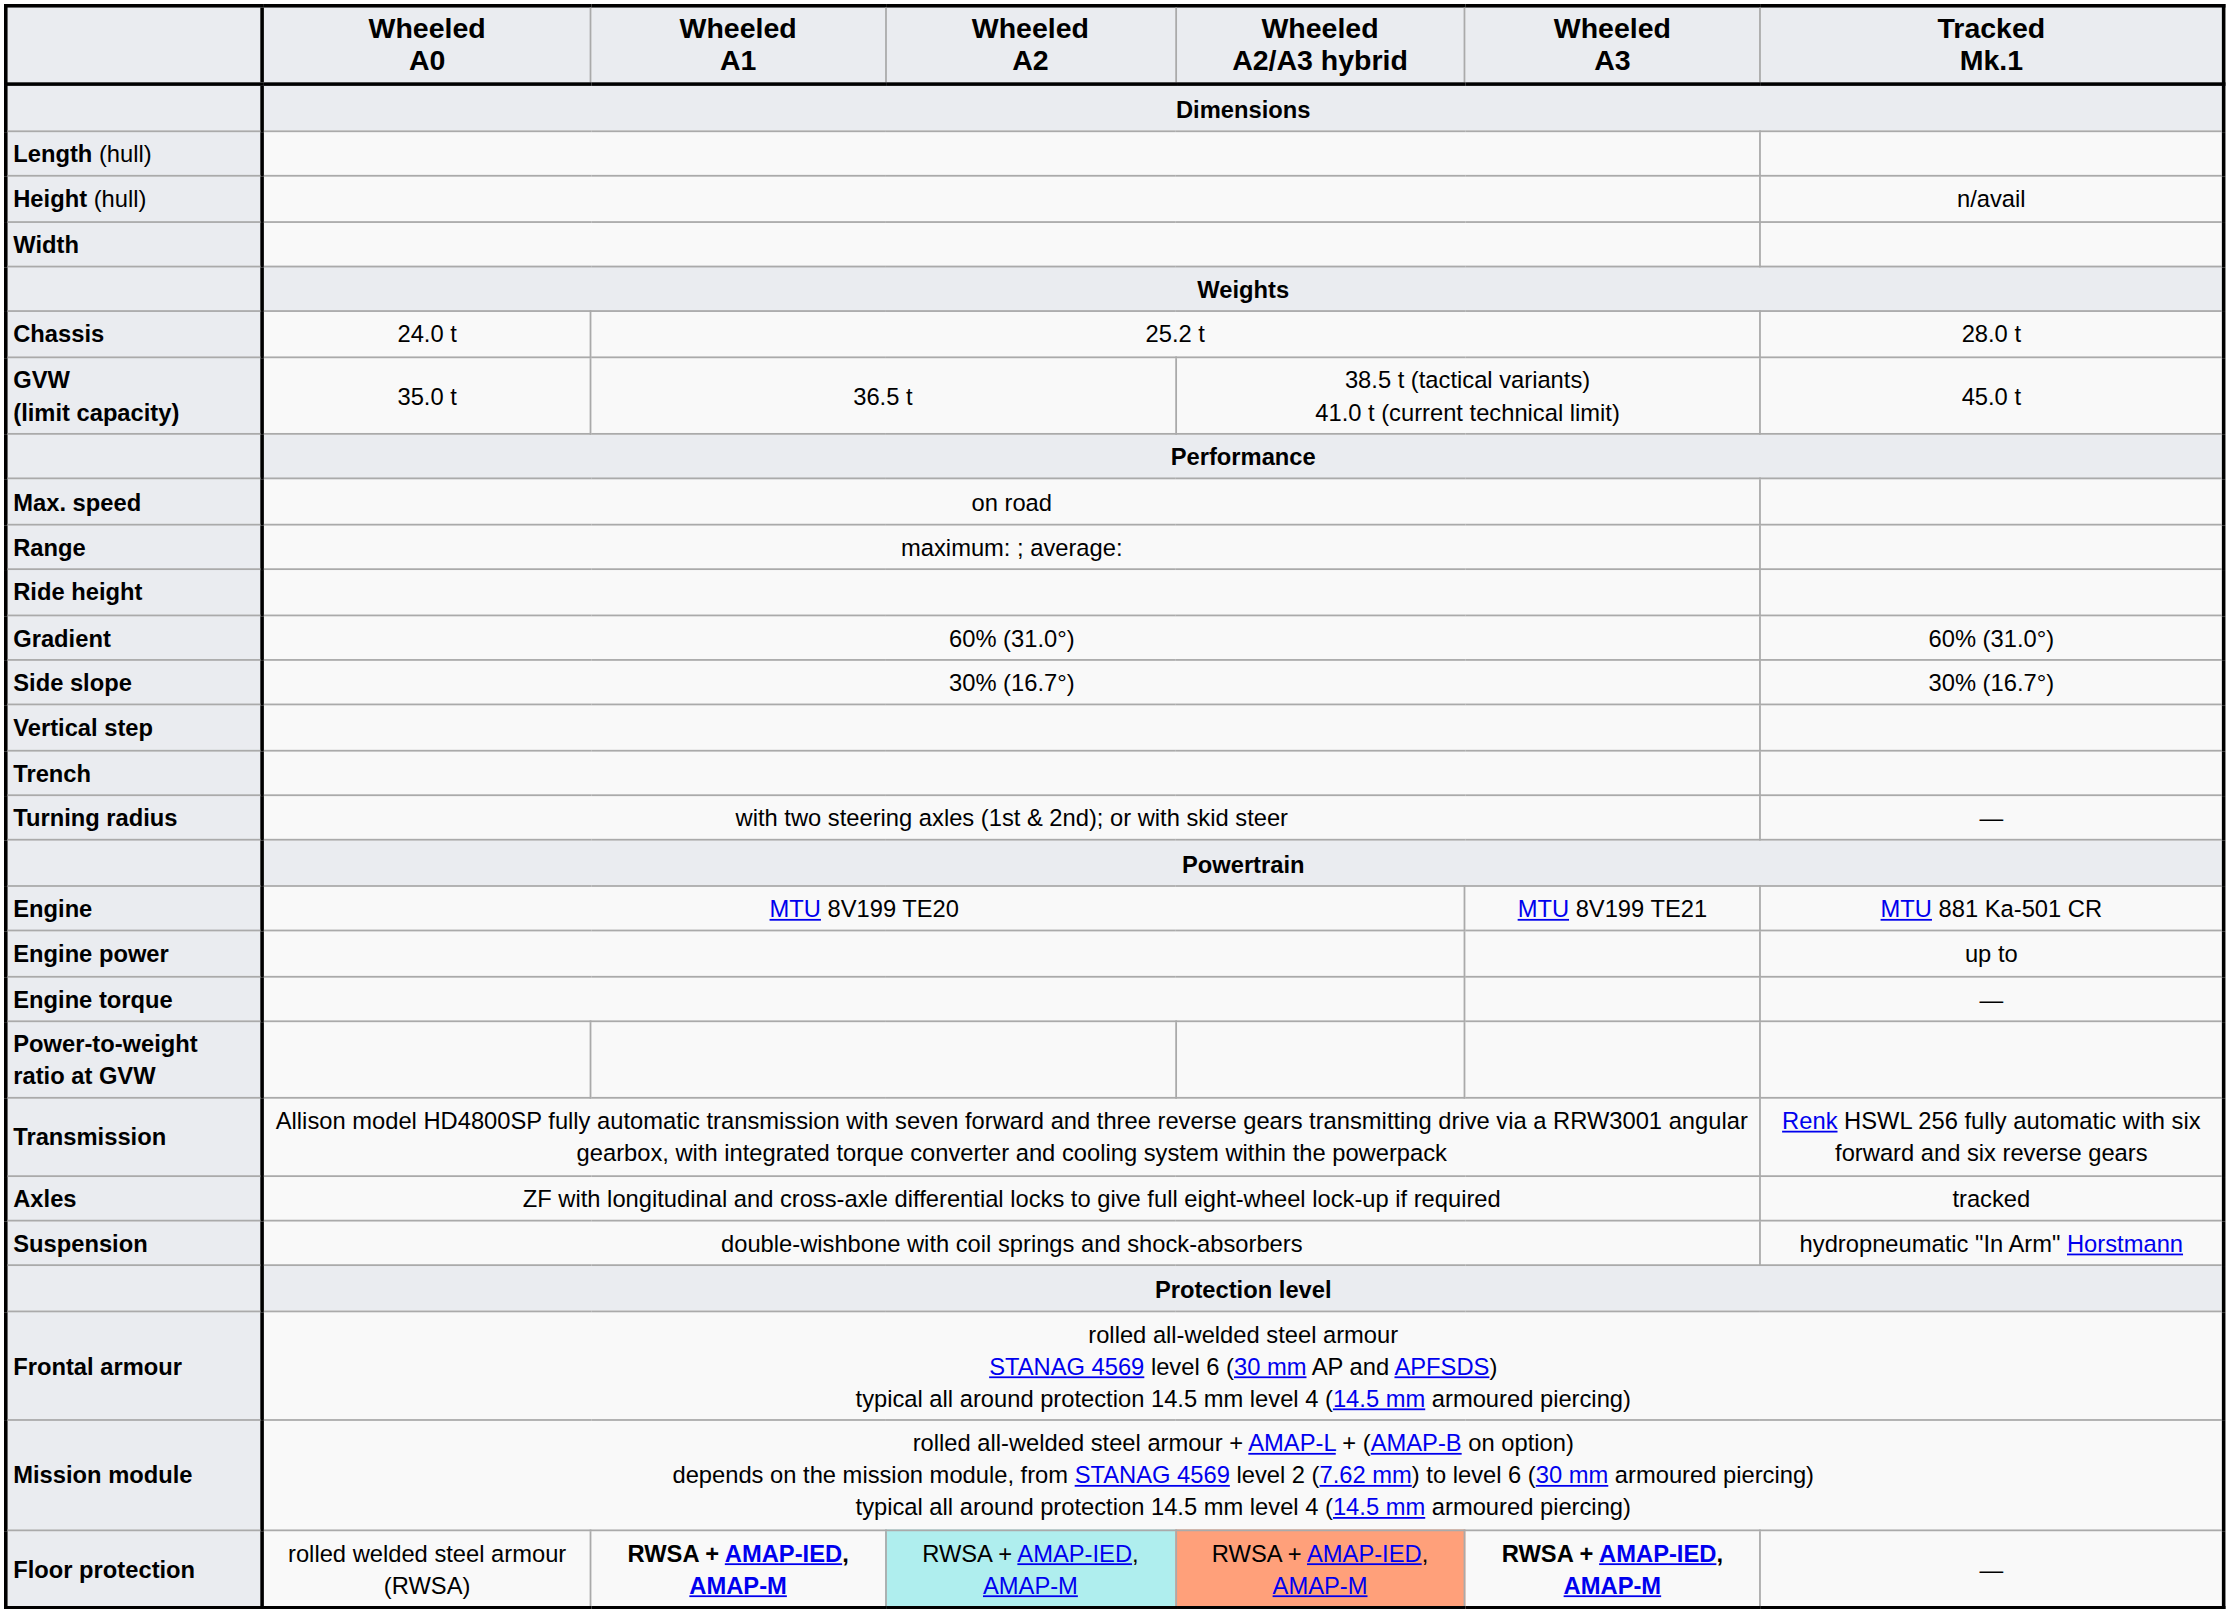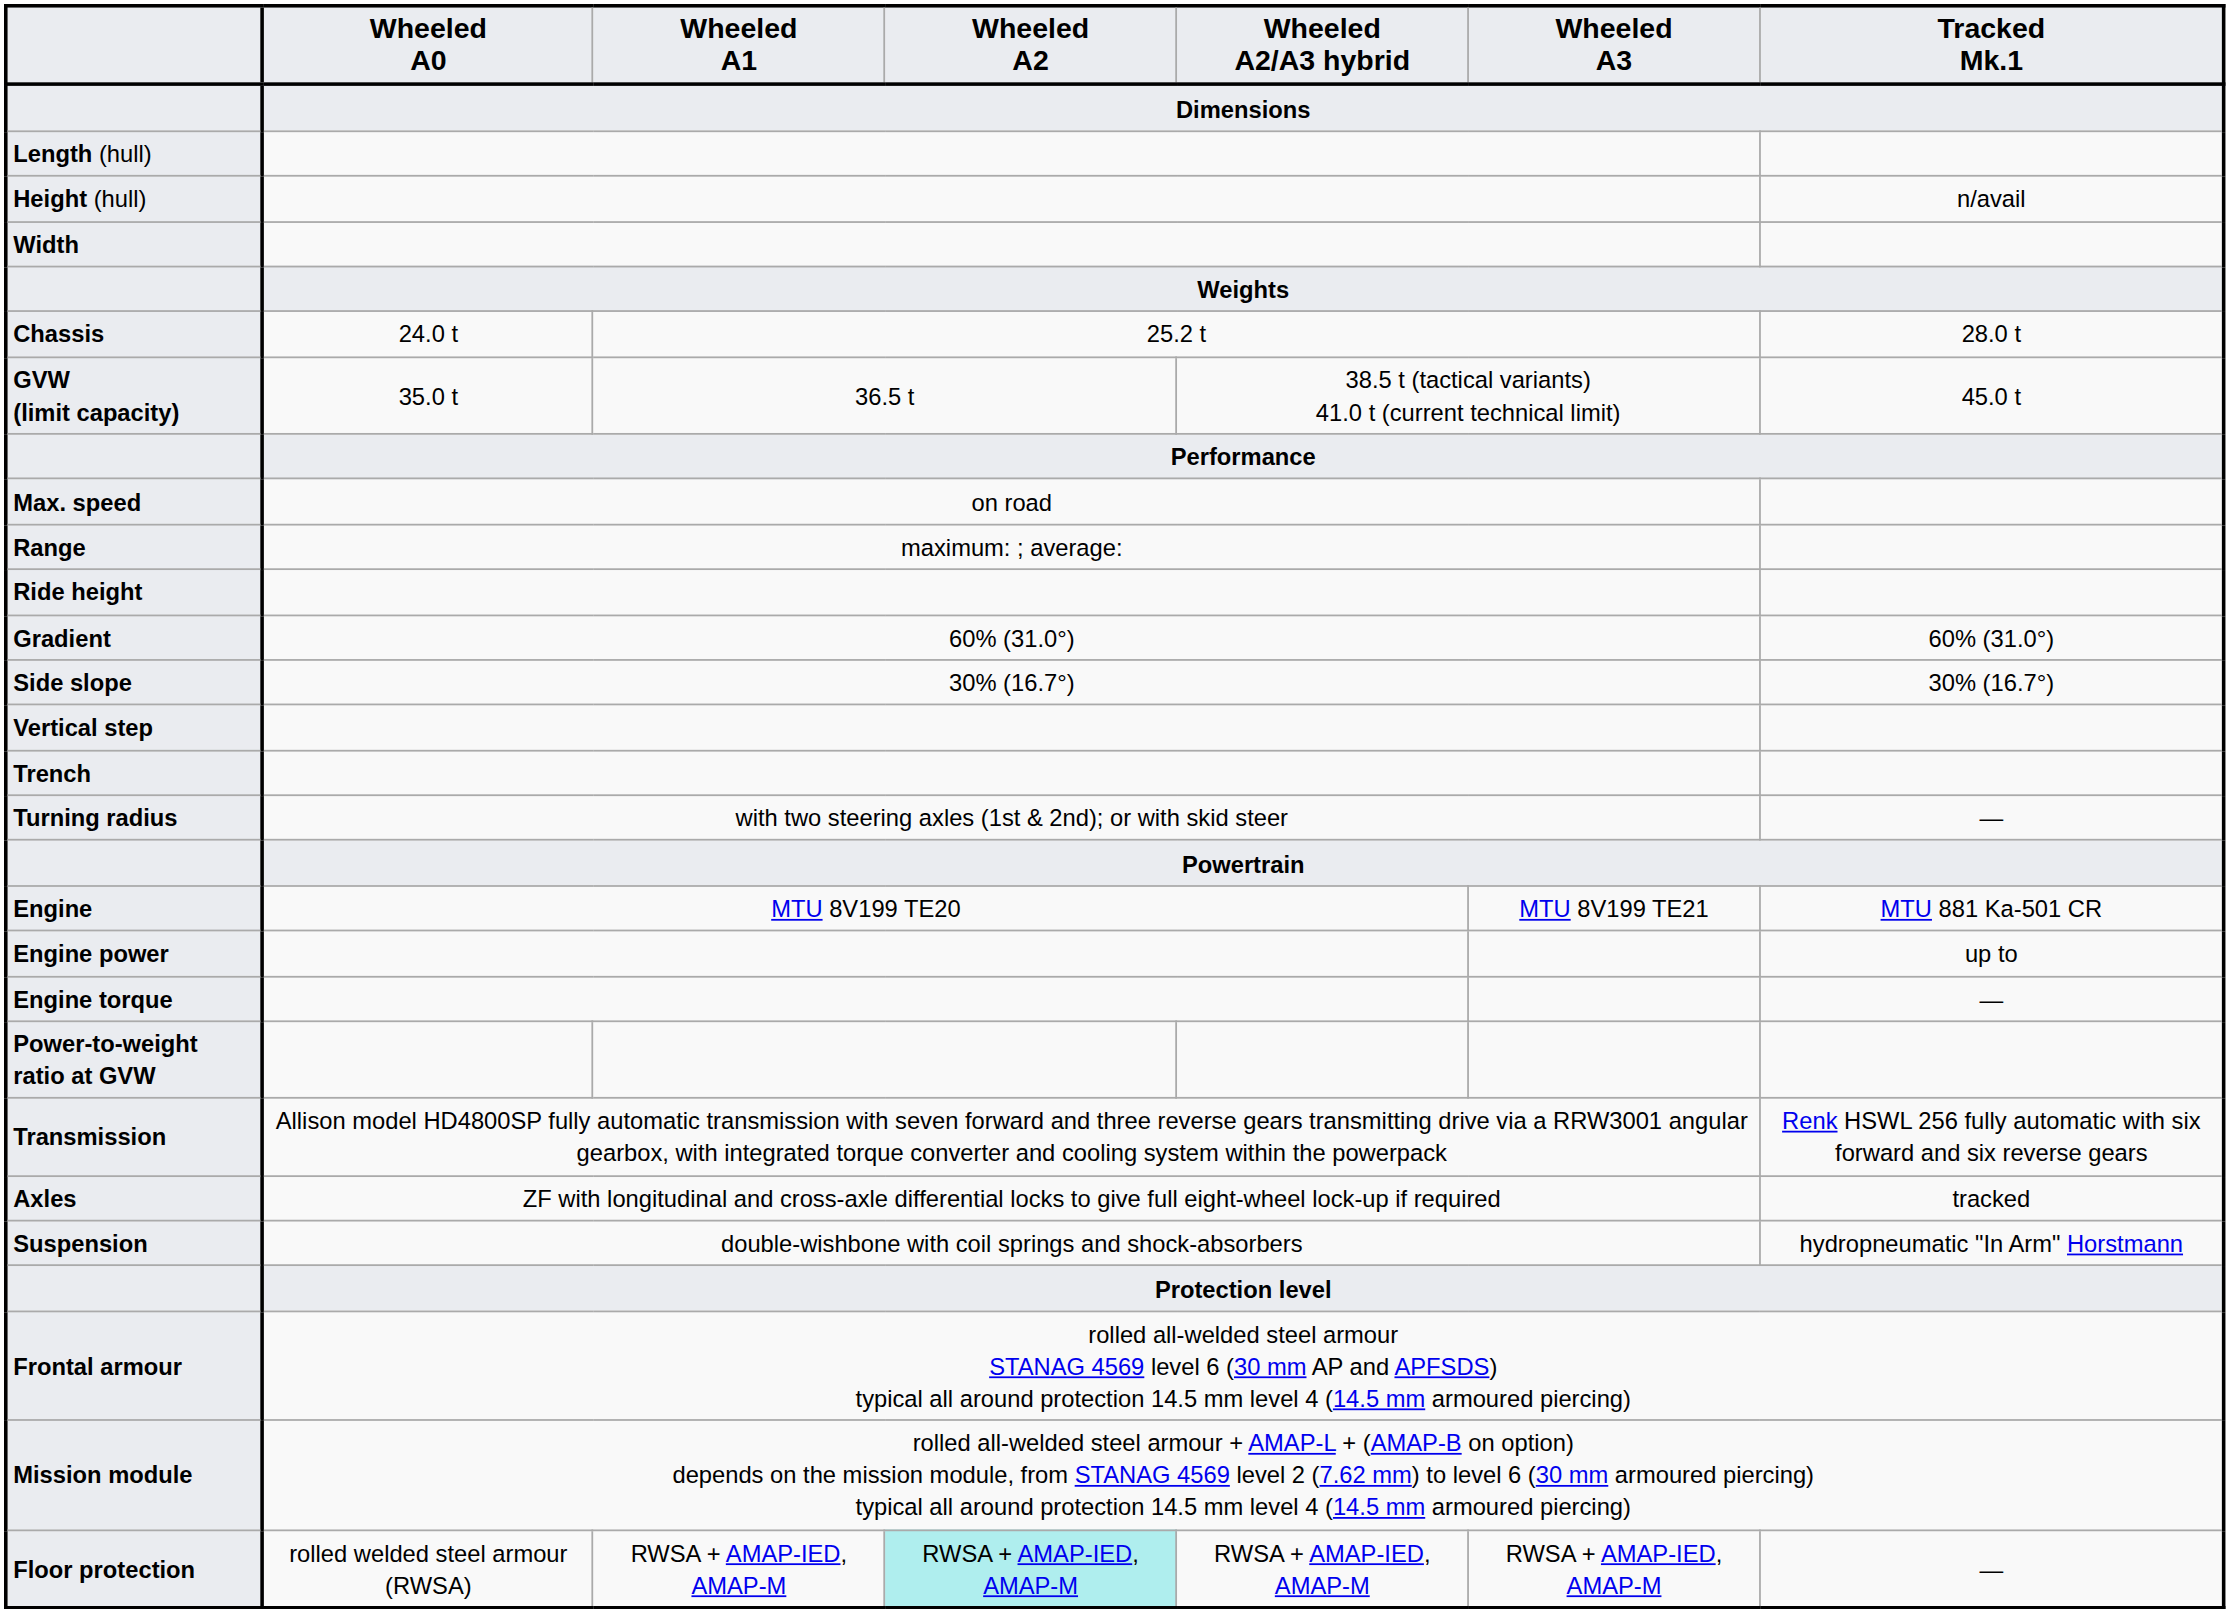(738, 1567) bold -> (739, 1569) normal
(1320, 1569) lightsalmon background -> (1322, 1569) no background
(1612, 1567) bold -> (1614, 1569) normal
